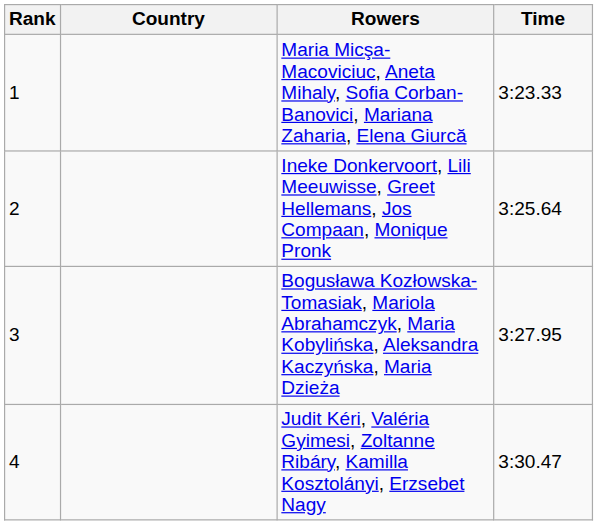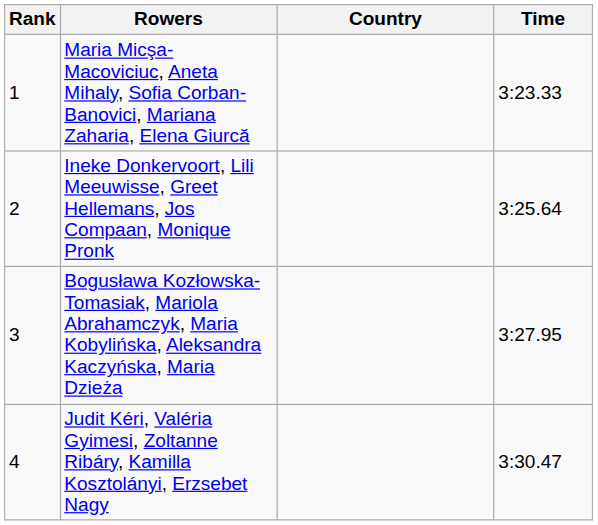columns swapped: (385, 19) <-> (168, 19)
